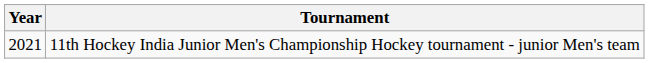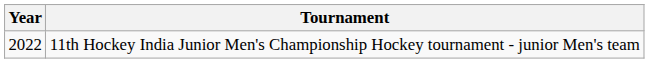(25, 44) 2021 -> (25, 44) 2022
